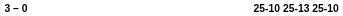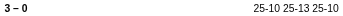(296, 8) bold -> (296, 8) normal
